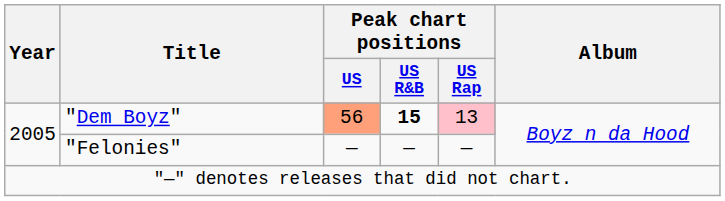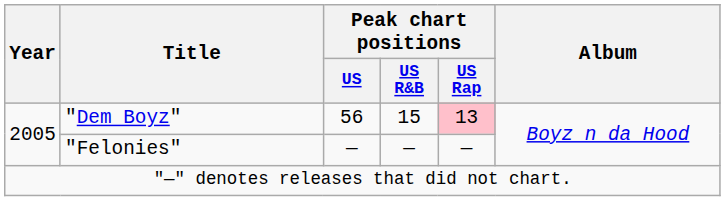(352, 118) lightsalmon background -> (352, 118) no background
(409, 118) bold -> (409, 118) normal
